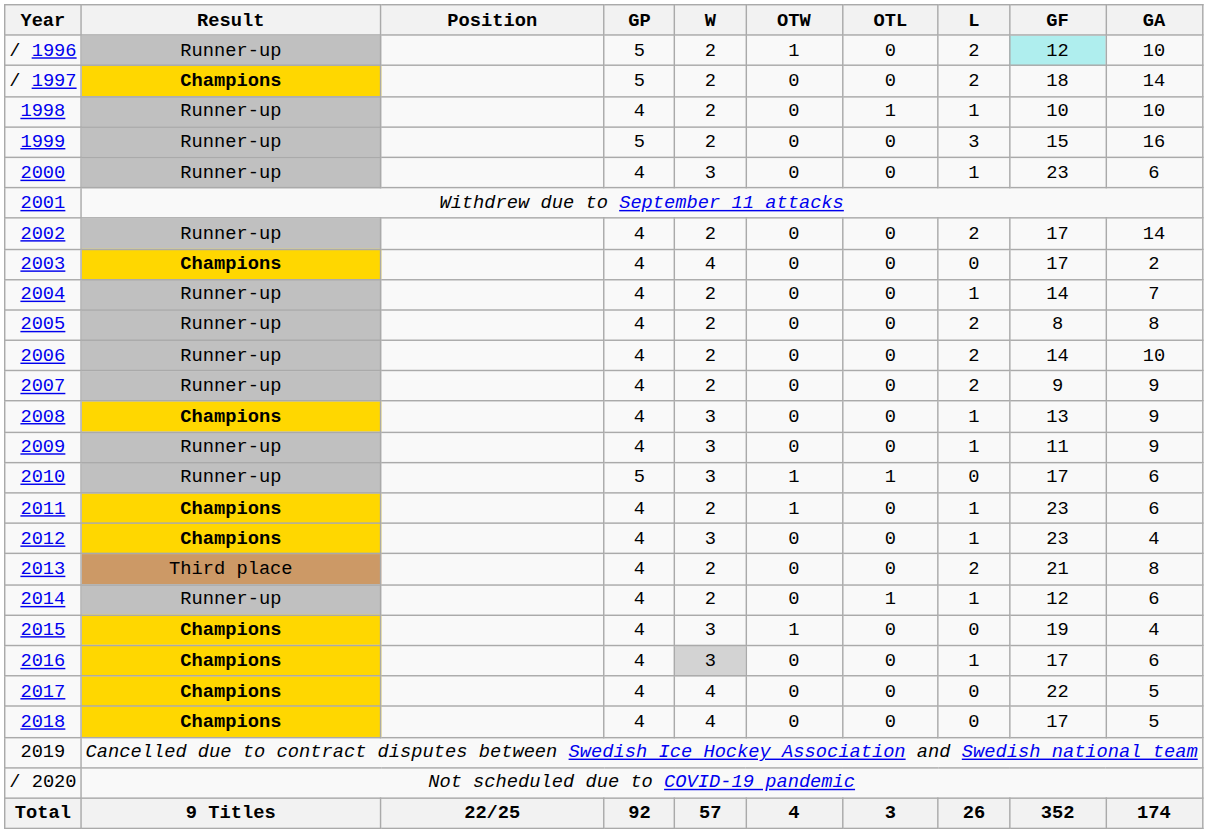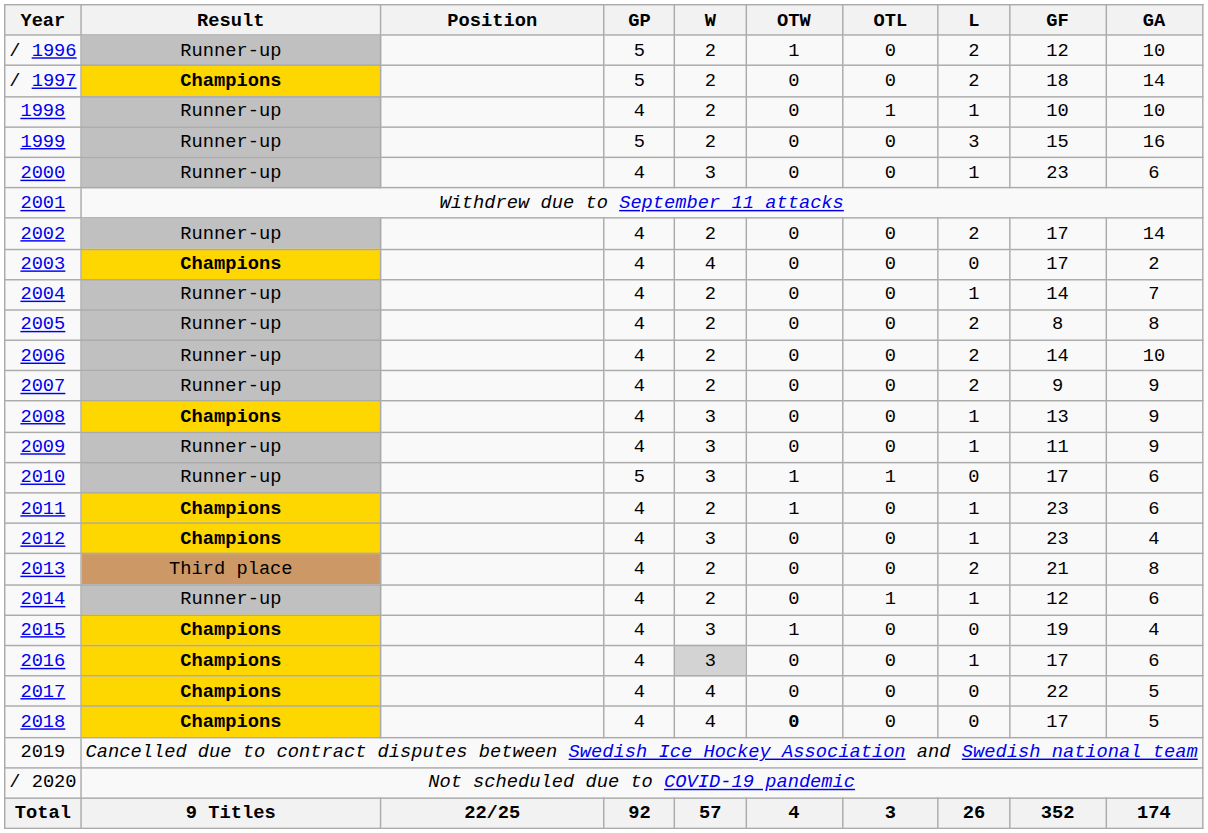(1058, 50) paleturquoise background -> (1058, 50) no background
(794, 722) normal -> (794, 722) bold
